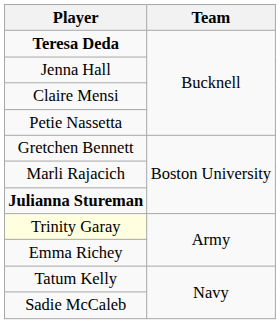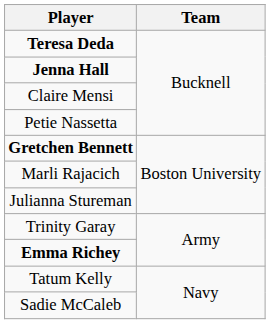(76, 69) normal -> (71, 69) bold
(76, 148) normal -> (71, 148) bold
(76, 200) bold -> (71, 200) normal
(76, 226) lightyellow background -> (71, 226) no background
(76, 252) normal -> (71, 252) bold
